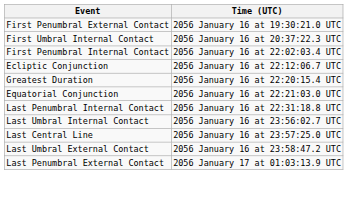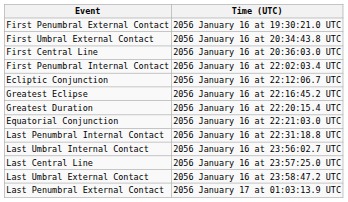+ row: (80, 39)
+ row: (52, 53)
- row: (80, 39)
+ row: (47, 94)
